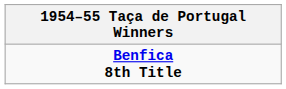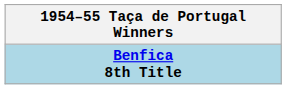(143, 64) no background -> (143, 64) lightblue background
